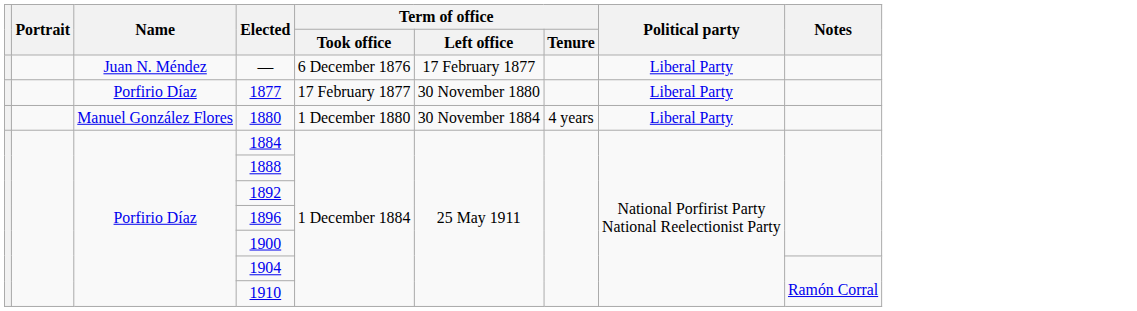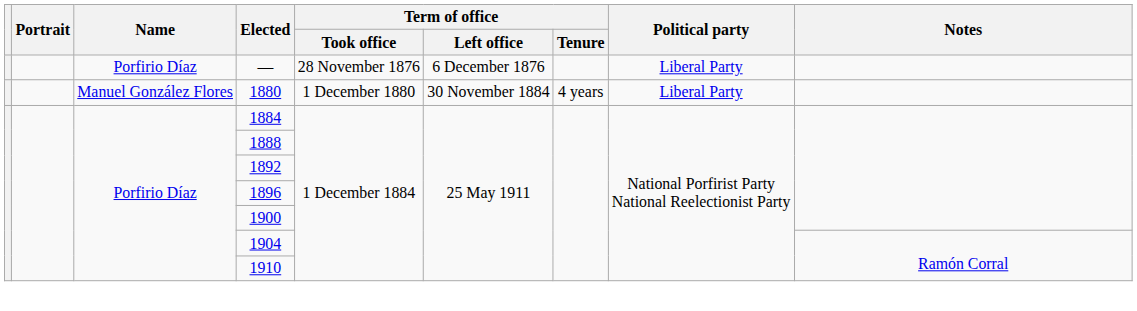+ row: (155, 67)
- row: (155, 67)
- row: (155, 92)
